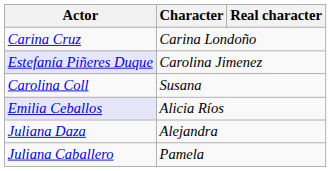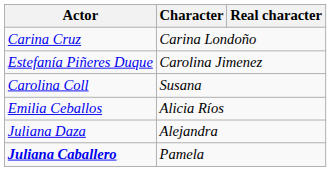(80, 62) lavender background -> (80, 62) no background
(55, 108) lavender background -> (55, 108) no background
(61, 154) normal -> (62, 154) bold
